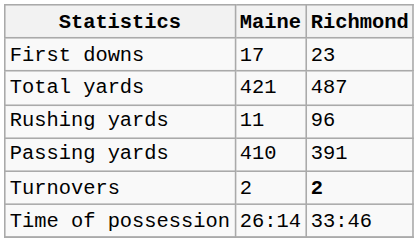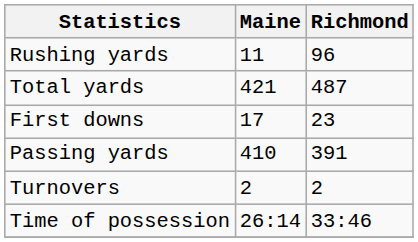rows swapped: (77, 55) <-> (89, 121)
(317, 188) bold -> (317, 188) normal
